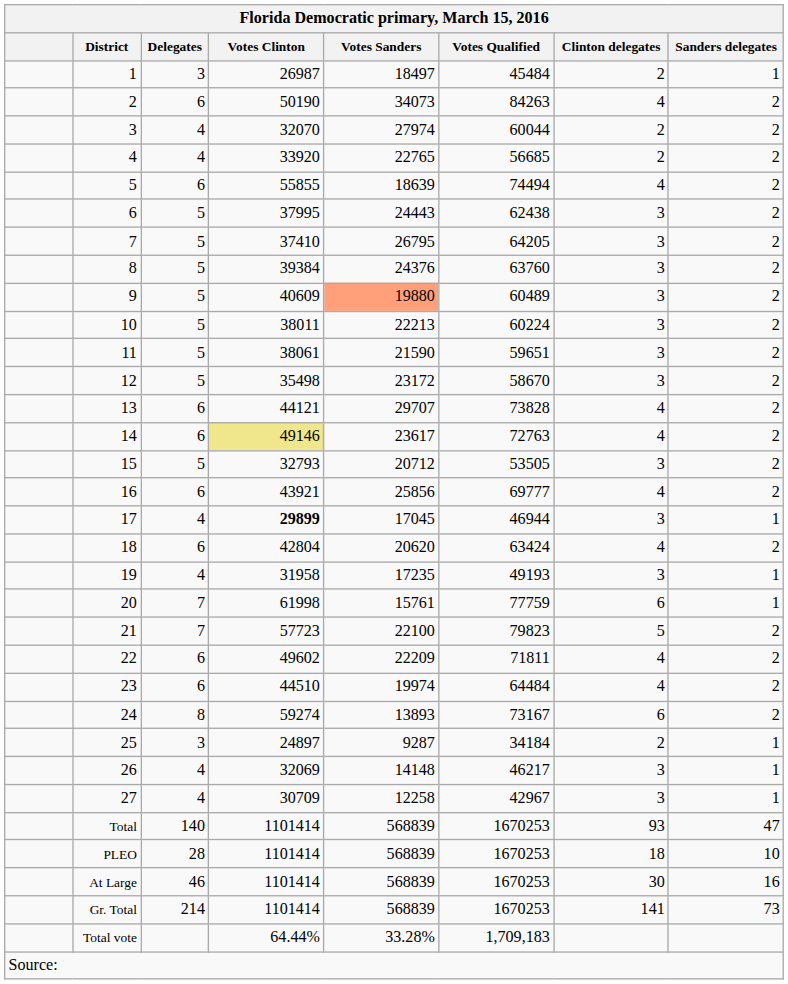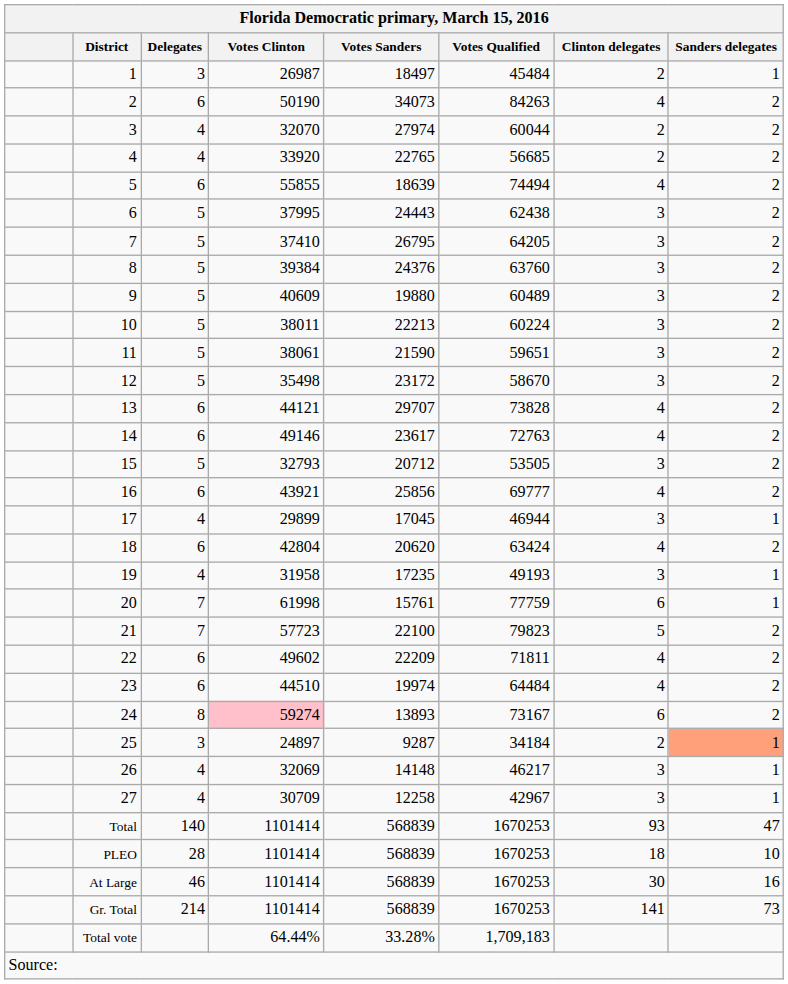(415, 296) lightsalmon background -> (415, 296) no background
(300, 436) khaki background -> (300, 436) no background
(300, 519) bold -> (300, 519) normal
(300, 714) no background -> (300, 714) pink background
(776, 742) no background -> (776, 742) lightsalmon background
